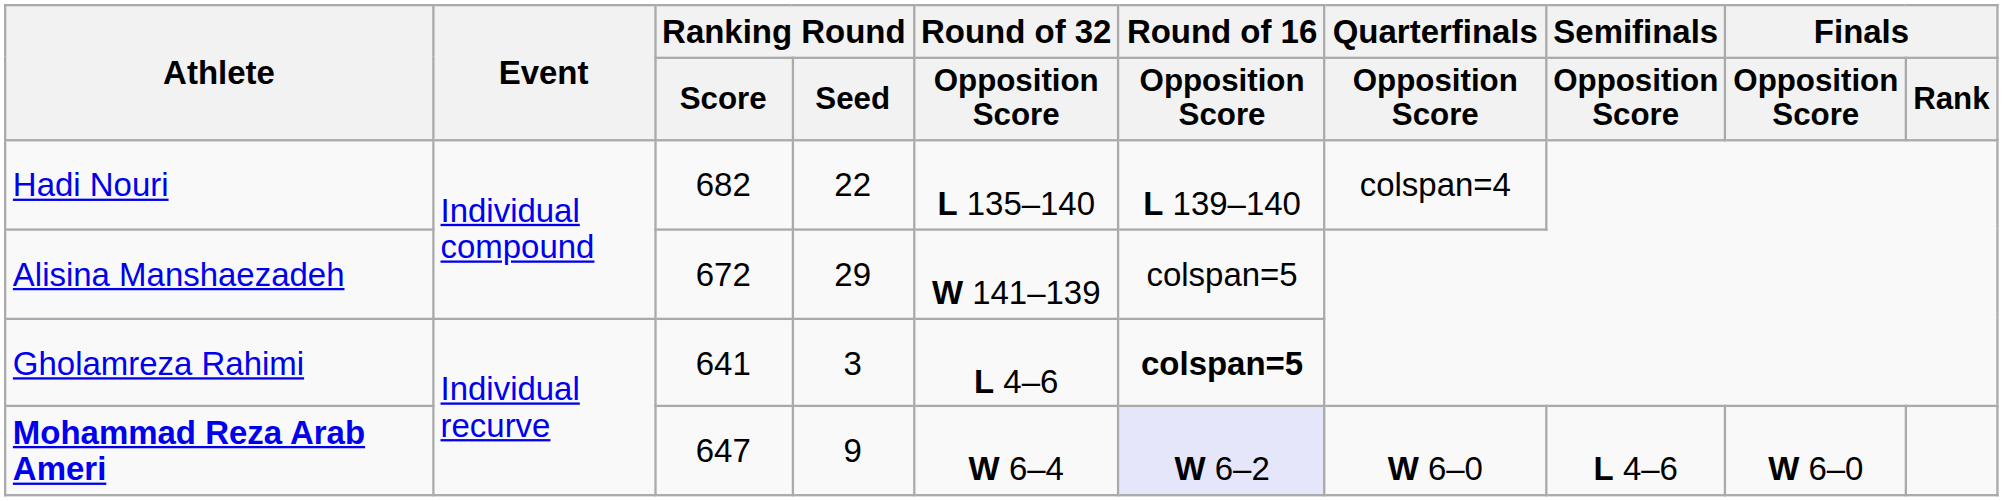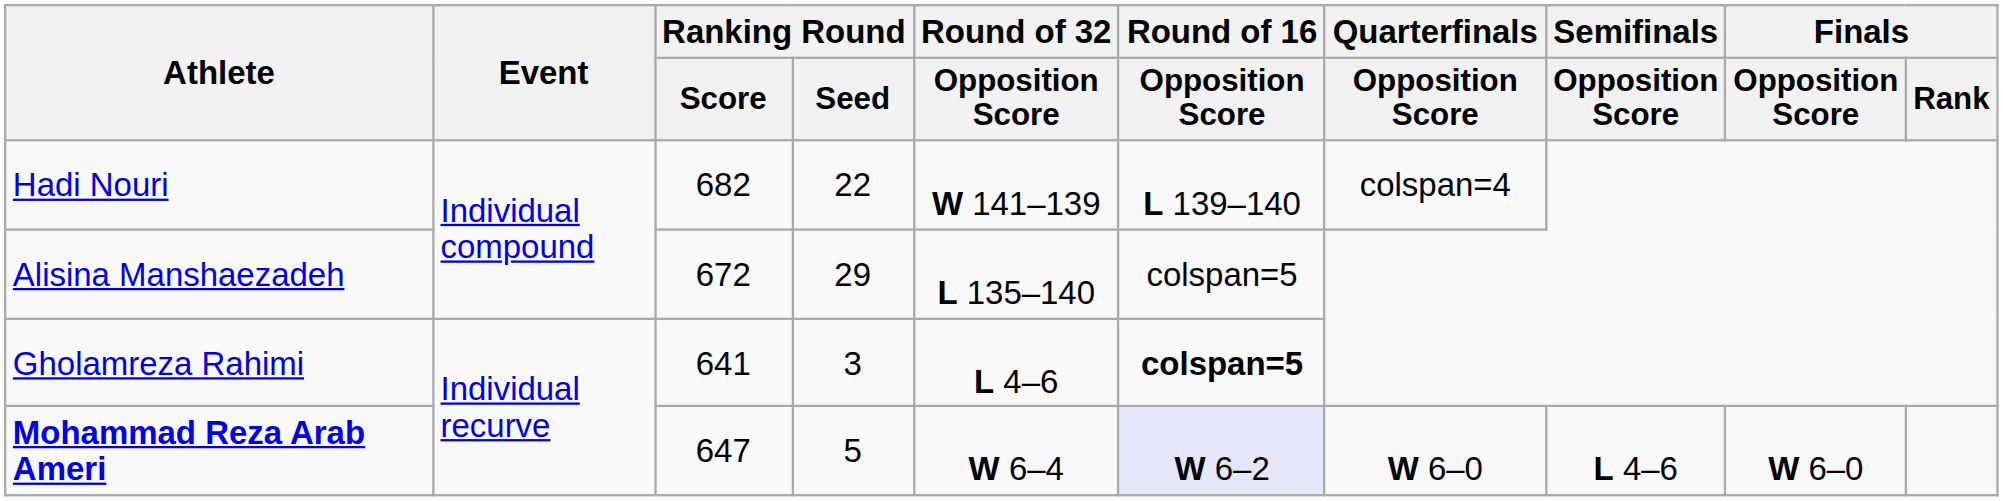(1016, 204) L 135–140 -> (1016, 204) W 141–139
(1016, 293) W 141–139 -> (1016, 293) L 135–140
(853, 452) 9 -> (853, 452) 5
